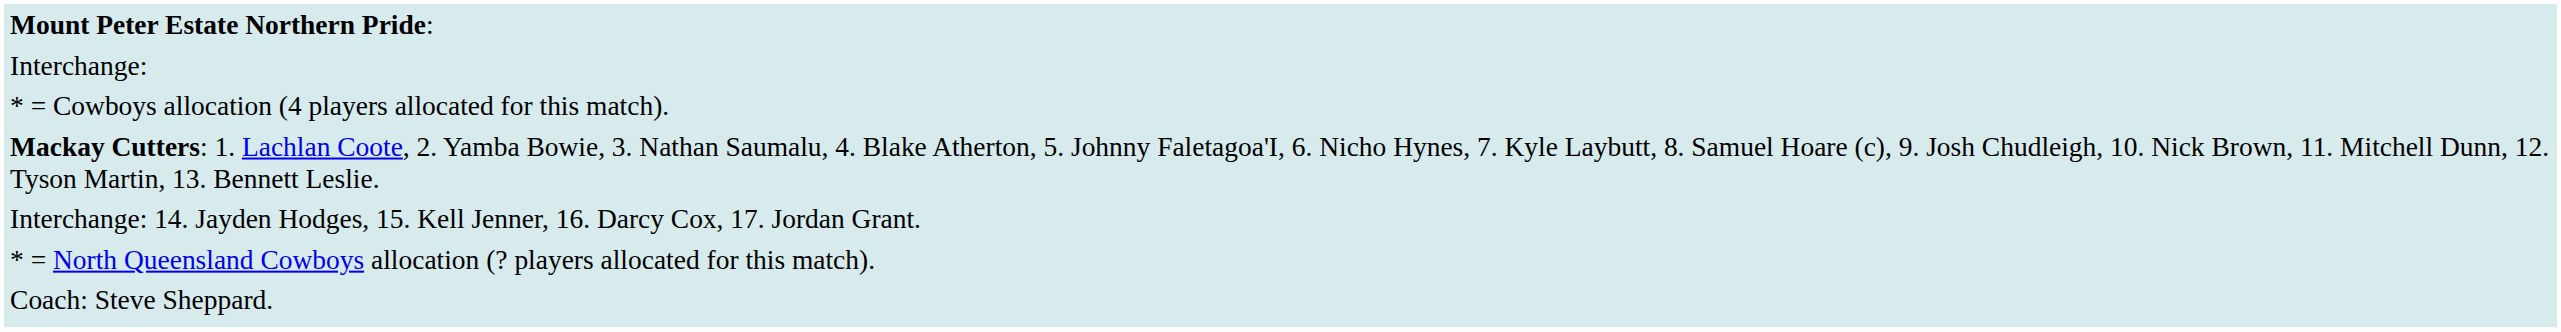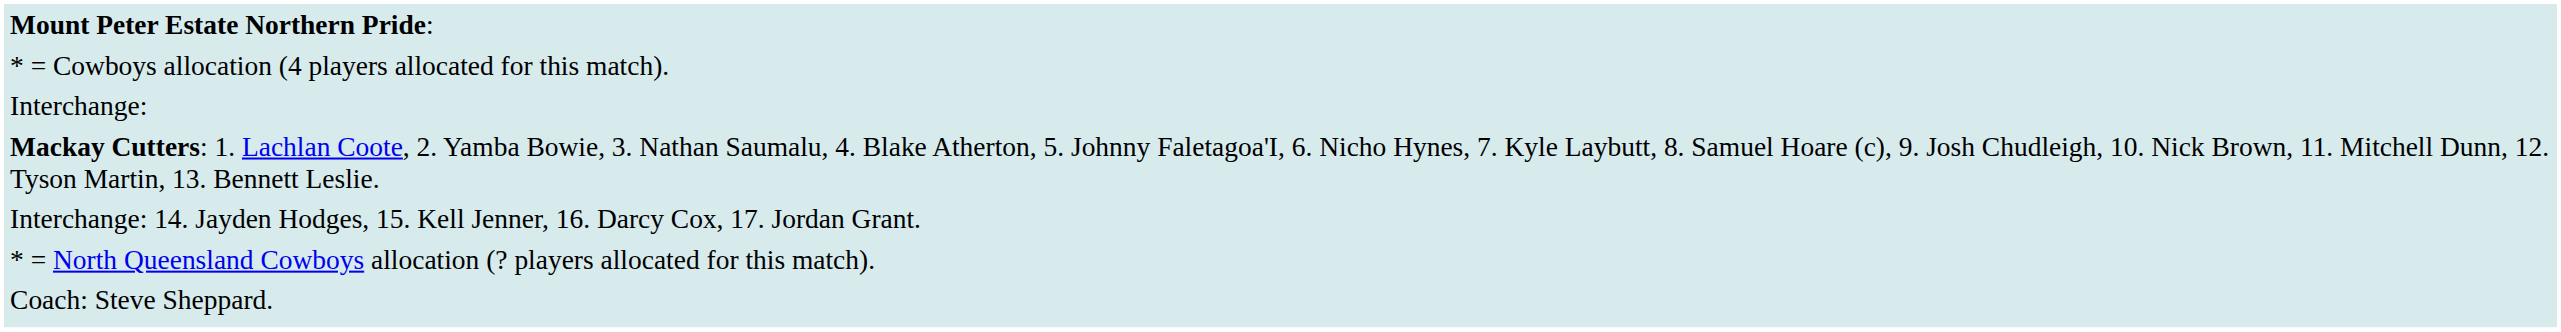(79, 66) Interchange: -> (340, 66) * = Cowboys allocation (4 players allocated for this match).
(340, 106) * = Cowboys allocation (4 players allocated for this match). -> (79, 106) Interchange:
